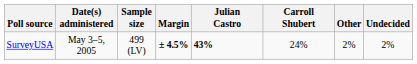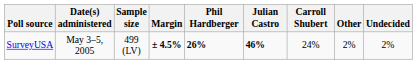+ column: (214, 18)
(203, 45) 43% -> (255, 45) 46%
